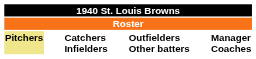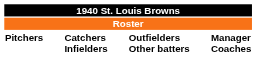(24, 37) khaki background -> (24, 37) no background
